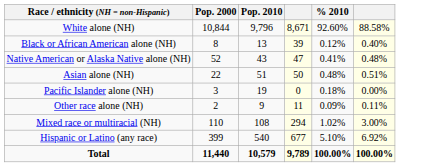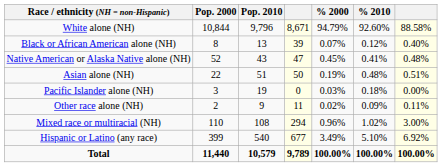+ column: (332, 12)
